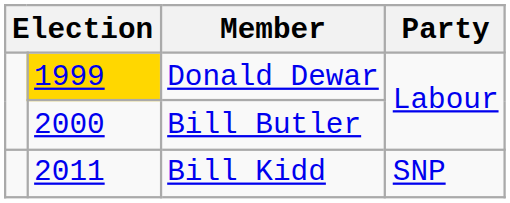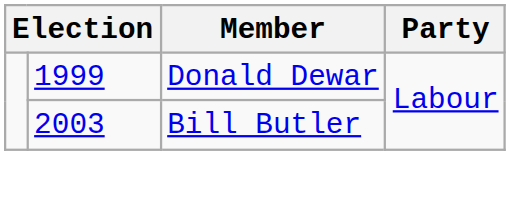(69, 77) gold background -> (69, 77) no background
(69, 125) 2000 -> (69, 125) 2003
- row: (247, 173)
